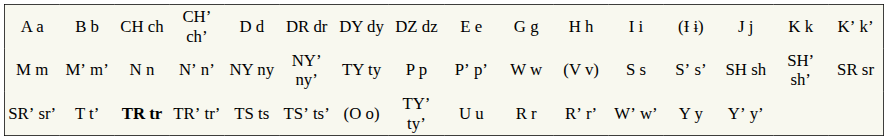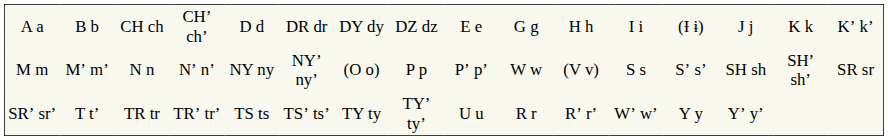(362, 70) TY ty -> (362, 70) (O o)
(142, 113) bold -> (142, 113) normal
(362, 113) (O o) -> (362, 113) TY ty
